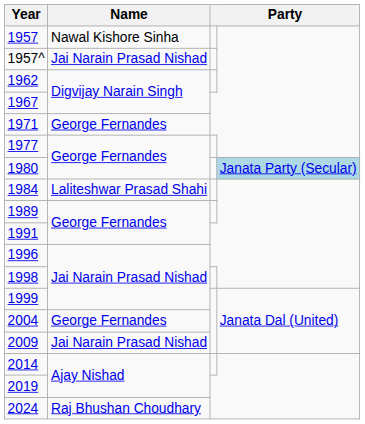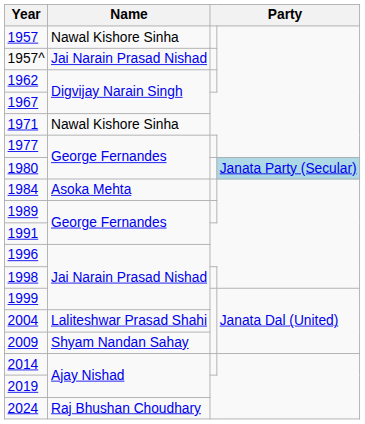(109, 124) George Fernandes -> (115, 124) Nawal Kishore Sinha
(129, 189) Laliteshwar Prasad Shahi -> (91, 189) Asoka Mehta
(109, 320) George Fernandes -> (129, 320) Laliteshwar Prasad Shahi
(129, 342) Jai Narain Prasad Nishad -> (120, 342) Shyam Nandan Sahay
